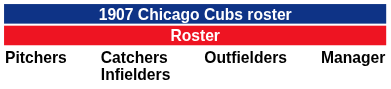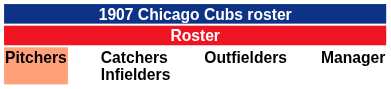(36, 57) no background -> (36, 57) lightsalmon background
